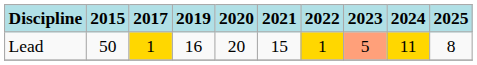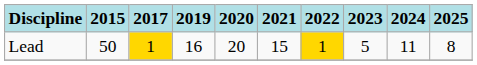(365, 45) lightsalmon background -> (365, 45) no background
(408, 45) gold background -> (408, 45) no background
